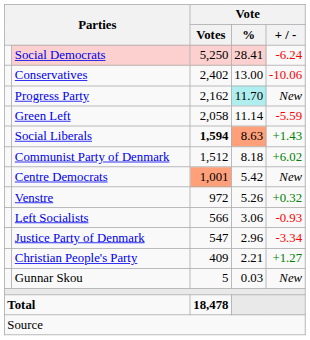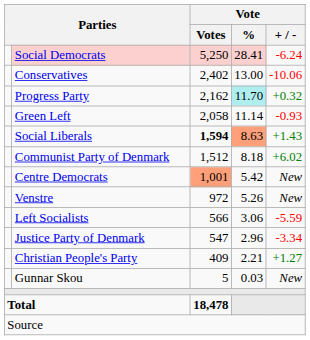(291, 95) New -> (287, 95) +0.32
(289, 116) -5.59 -> (289, 116) -0.93
(287, 197) +0.32 -> (291, 197) New
(289, 217) -0.93 -> (289, 217) -5.59
